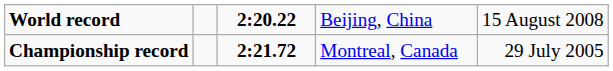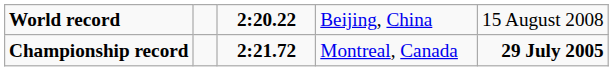(554, 50) normal -> (553, 50) bold
